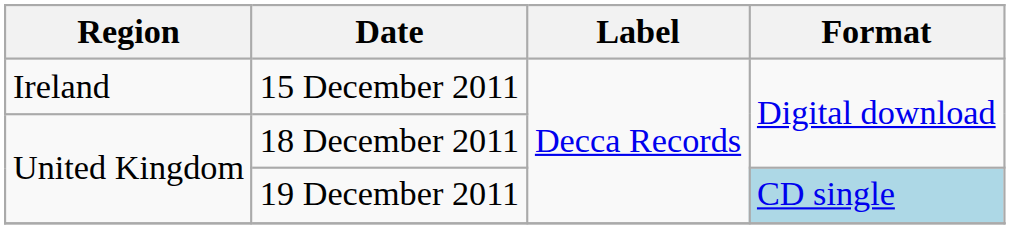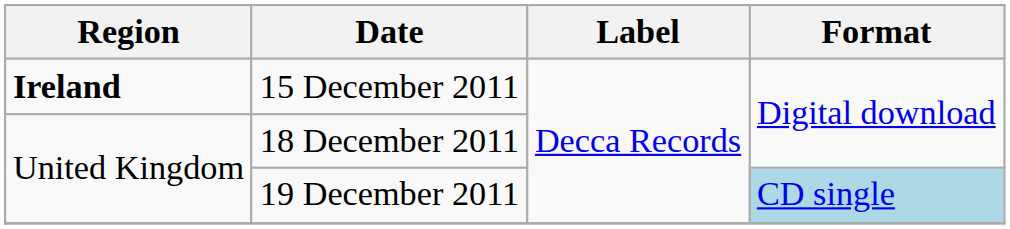(61, 85) normal -> (67, 85) bold
